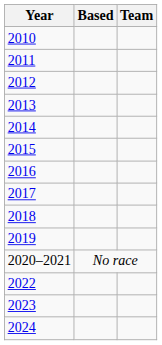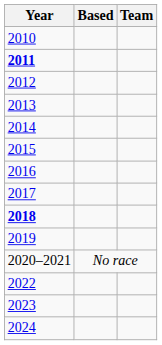(22, 60) normal -> (21, 60) bold
(22, 216) normal -> (22, 216) bold
